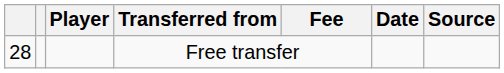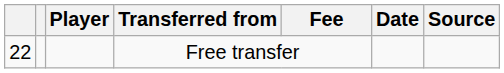(20, 51) 28 -> (20, 51) 22
